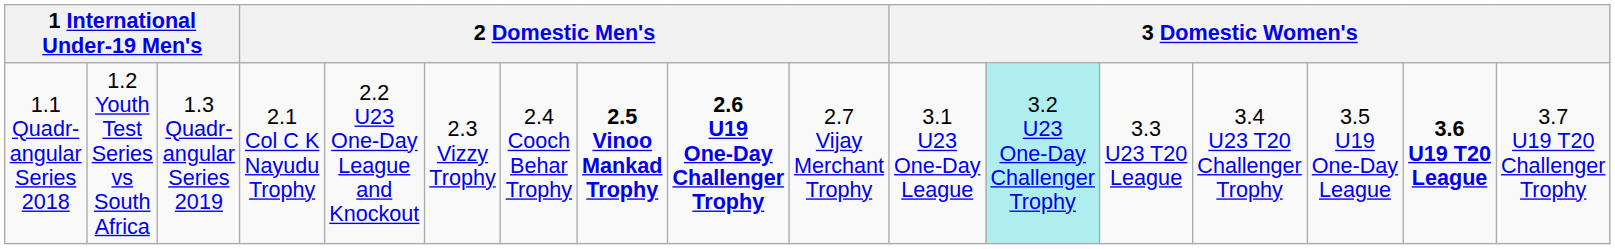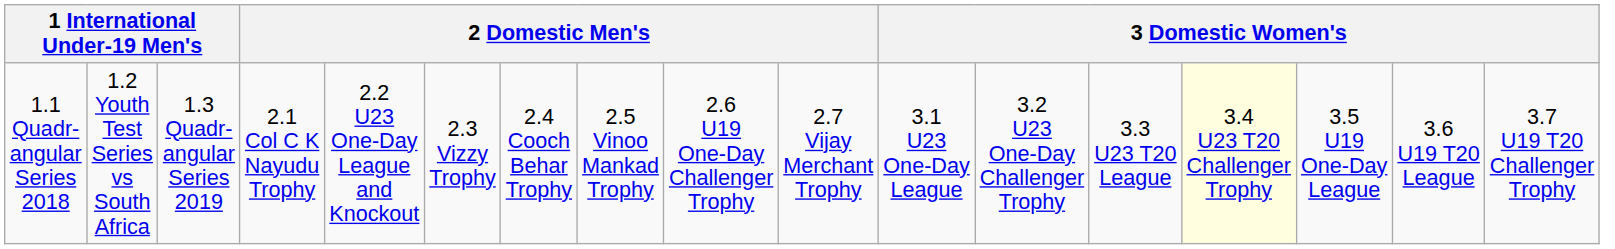(622, 153) bold -> (620, 153) normal
(728, 153) bold -> (721, 153) normal
(1043, 153) paleturquoise background -> (1032, 153) no background
(1250, 153) no background -> (1239, 153) lightyellow background
(1450, 153) bold -> (1439, 153) normal
